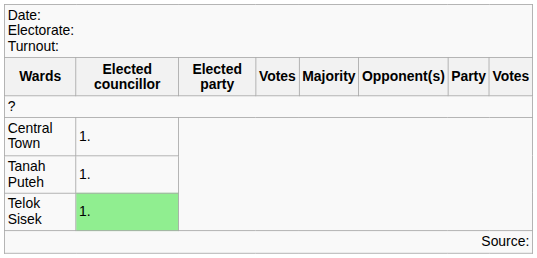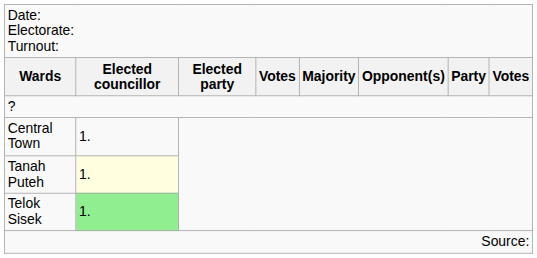(85, 174) no background -> (85, 174) lightyellow background
